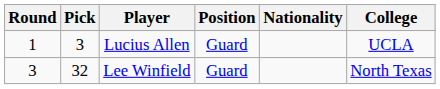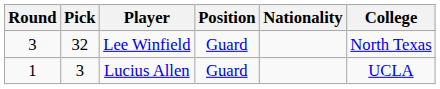rows swapped: (147, 44) <-> (147, 70)
